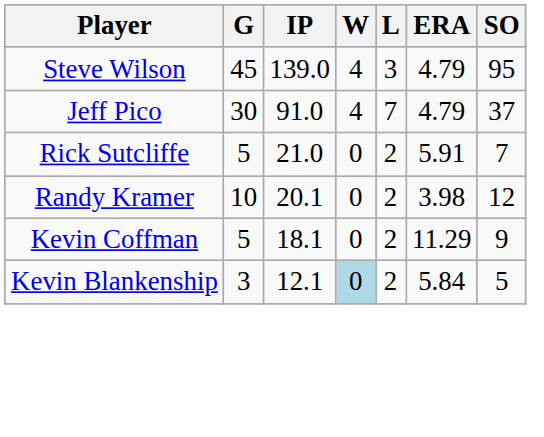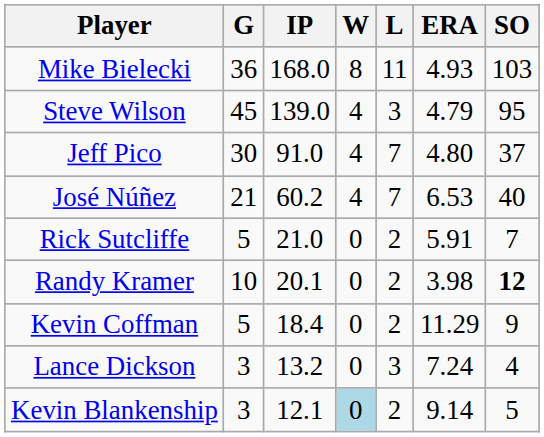+ row: (114, 68)
(442, 111) 4.79 -> (450, 153) 4.80
+ row: (114, 196)
(502, 196) normal -> (512, 281) bold
(300, 238) 18.1 -> (300, 324) 18.4
+ row: (114, 366)
(442, 281) 5.84 -> (450, 409) 9.14
